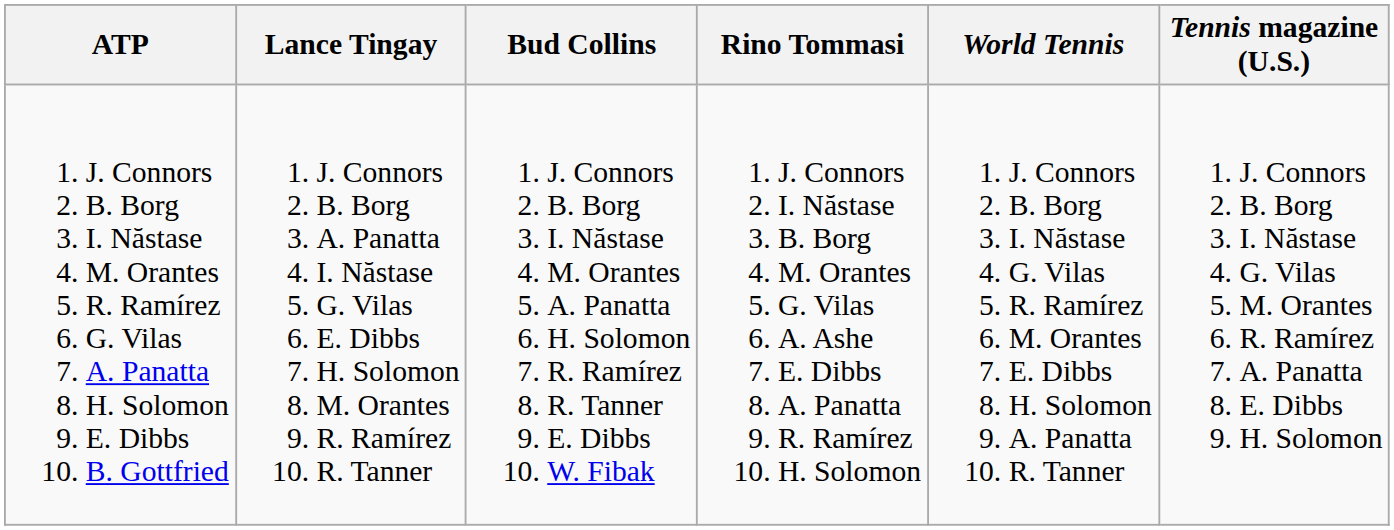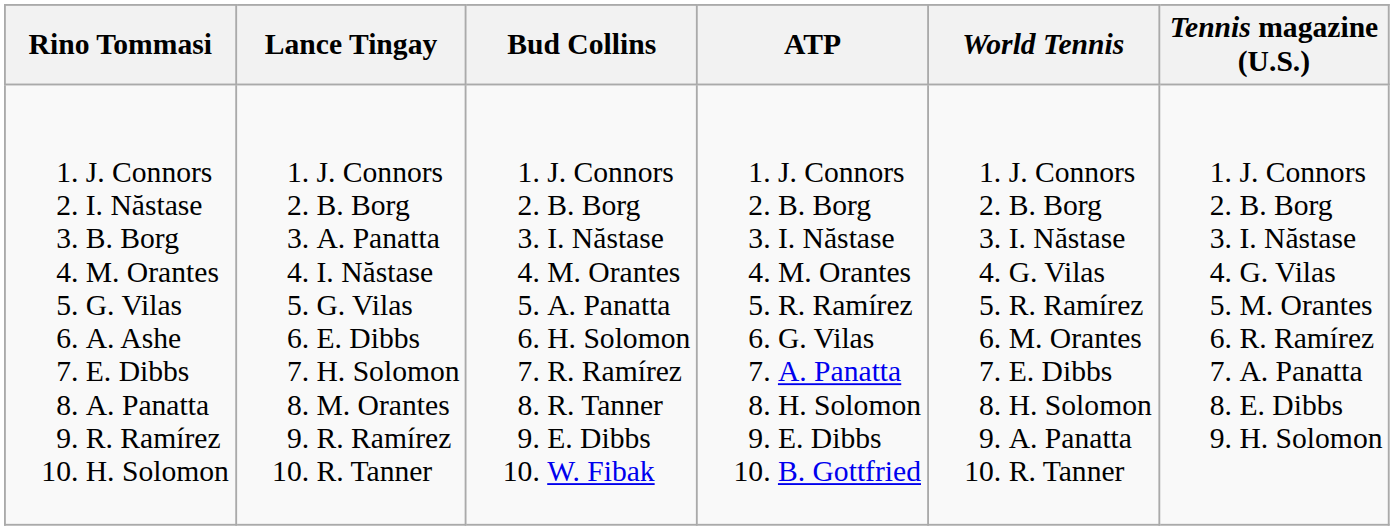columns swapped: (120, 44) <-> (812, 44)
